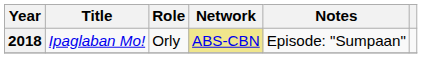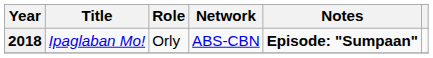(226, 40) khaki background -> (226, 40) no background
(336, 40) normal -> (342, 40) bold
